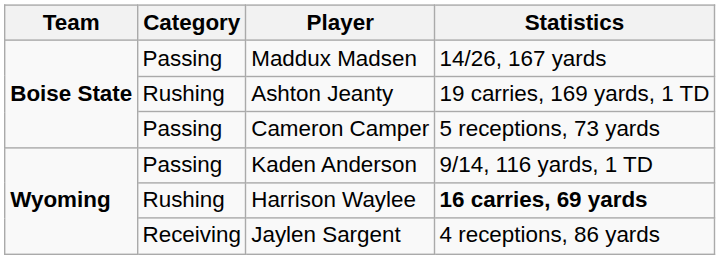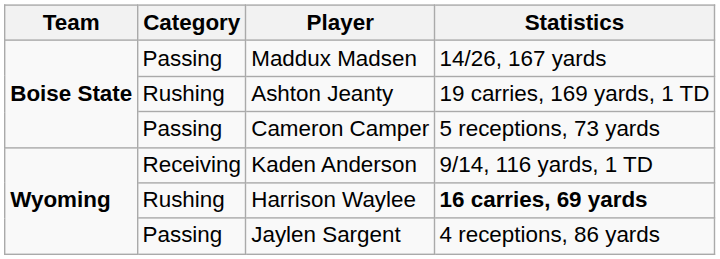(182, 164) Passing -> (192, 164) Receiving
(192, 235) Receiving -> (182, 235) Passing
